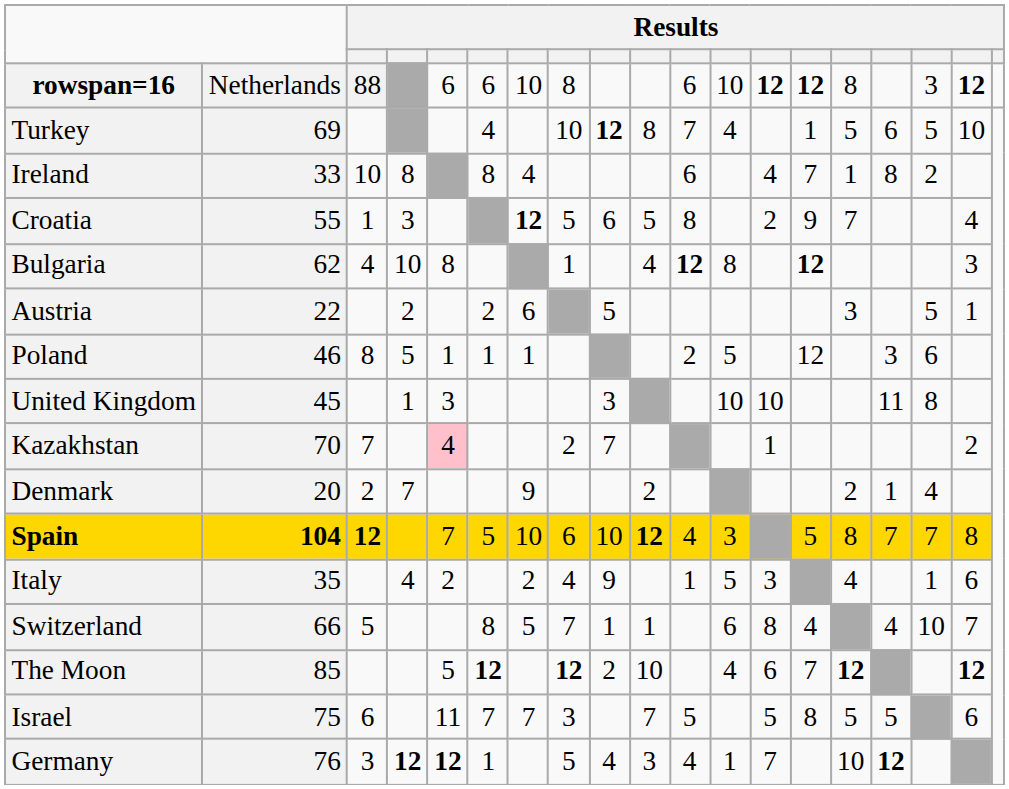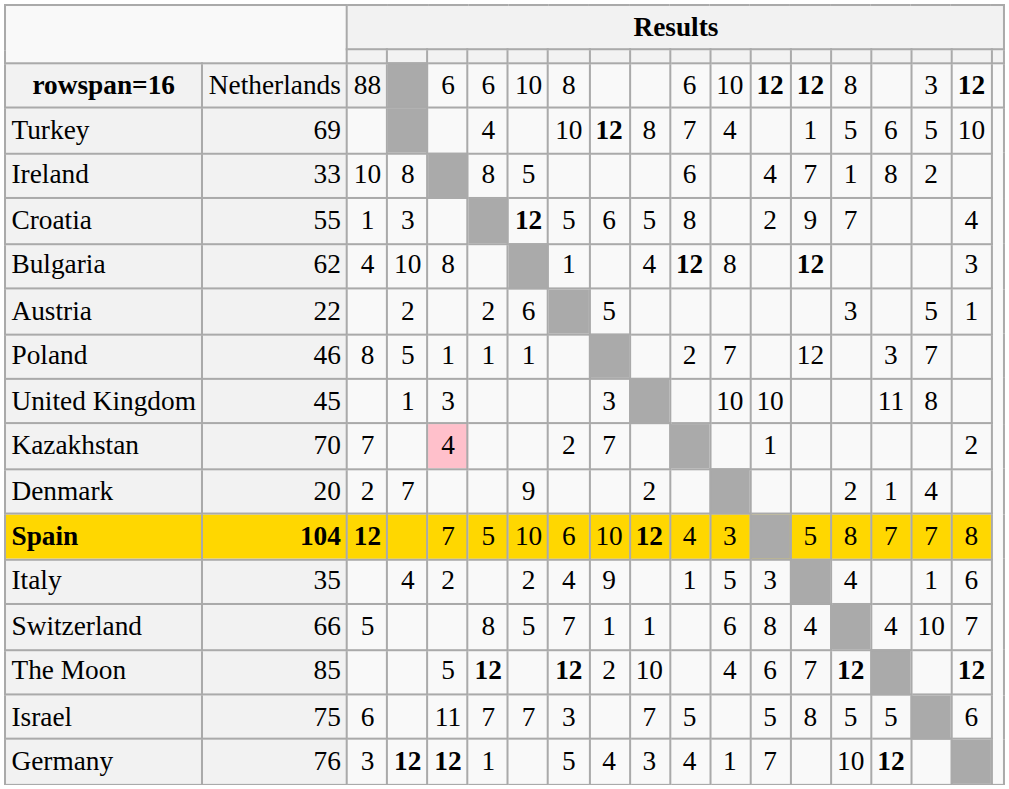(529, 174) 4 -> (529, 174) 5
(730, 355) 5 -> (730, 355) 7
(931, 355) 6 -> (931, 355) 7
